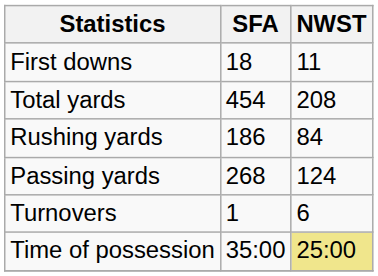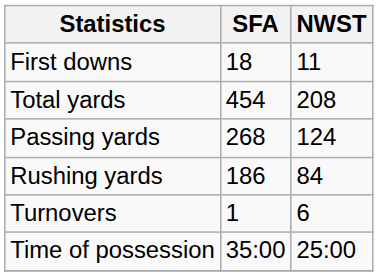rows swapped: (86, 137) <-> (85, 175)
(326, 251) khaki background -> (326, 251) no background
